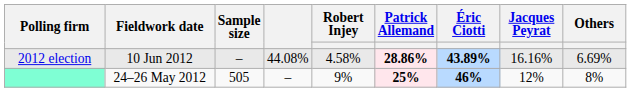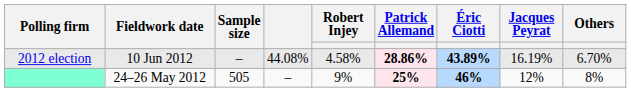(531, 59) 16.16% -> (531, 59) 16.19%
(594, 59) 6.69% -> (594, 59) 6.70%
